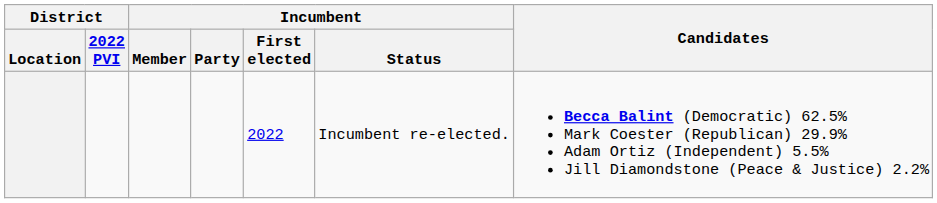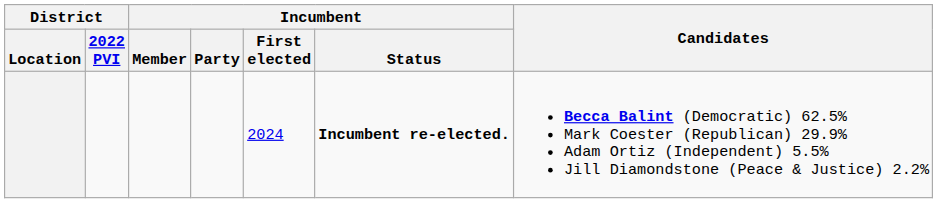(265, 134) 2022 -> (265, 134) 2024
(414, 134) normal -> (414, 134) bold
